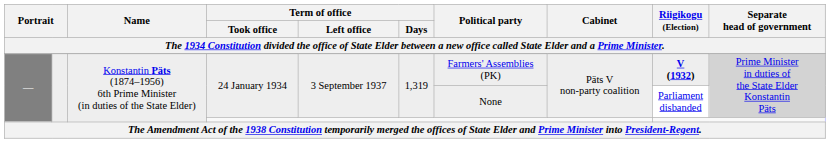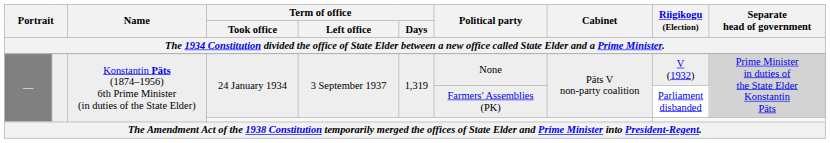(491, 69) Farmers' Assemblies (PK) -> (491, 69) None
(681, 69) bold -> (681, 69) normal
(491, 101) None -> (491, 101) Farmers' Assemblies (PK)
